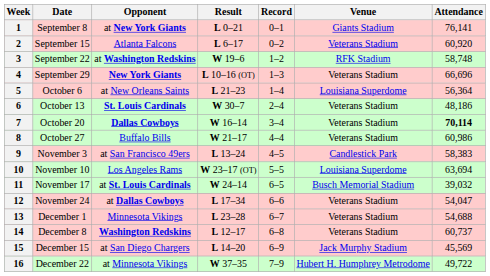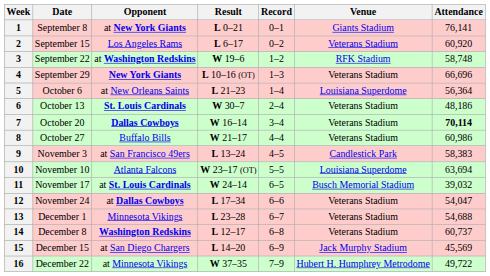(145, 43) Atlanta Falcons -> (145, 43) Los Angeles Rams
(145, 169) Los Angeles Rams -> (145, 169) Atlanta Falcons
